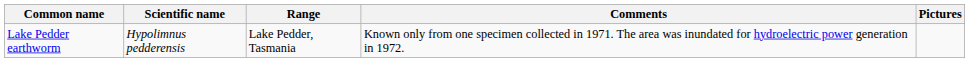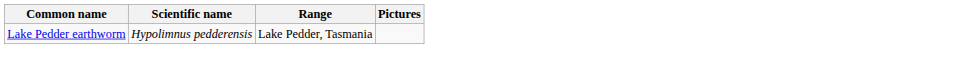- column: (639, 14)
